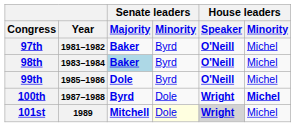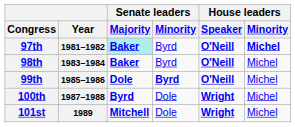(124, 46) no background -> (124, 46) paleturquoise background
(262, 46) normal -> (263, 46) bold
(124, 63) lightblue background -> (124, 63) no background
(166, 79) normal -> (167, 79) bold
(263, 96) bold -> (262, 96) normal
(166, 113) lightyellow background -> (166, 113) no background
(218, 113) lightgrey background -> (218, 113) no background
